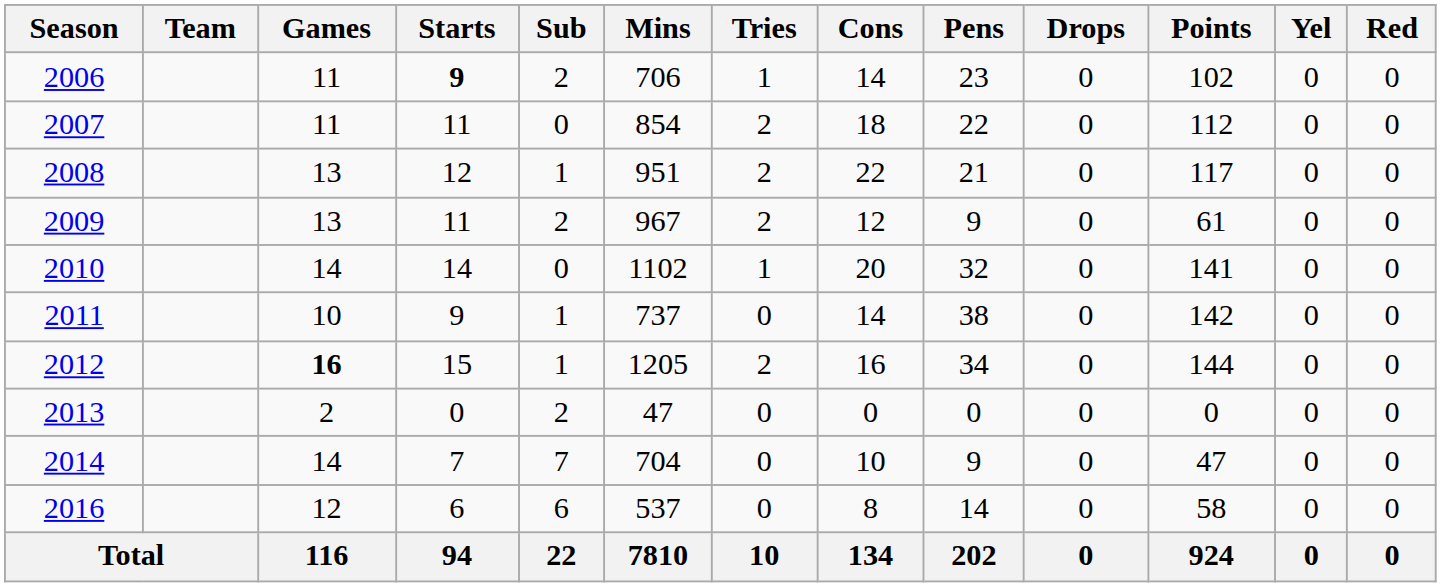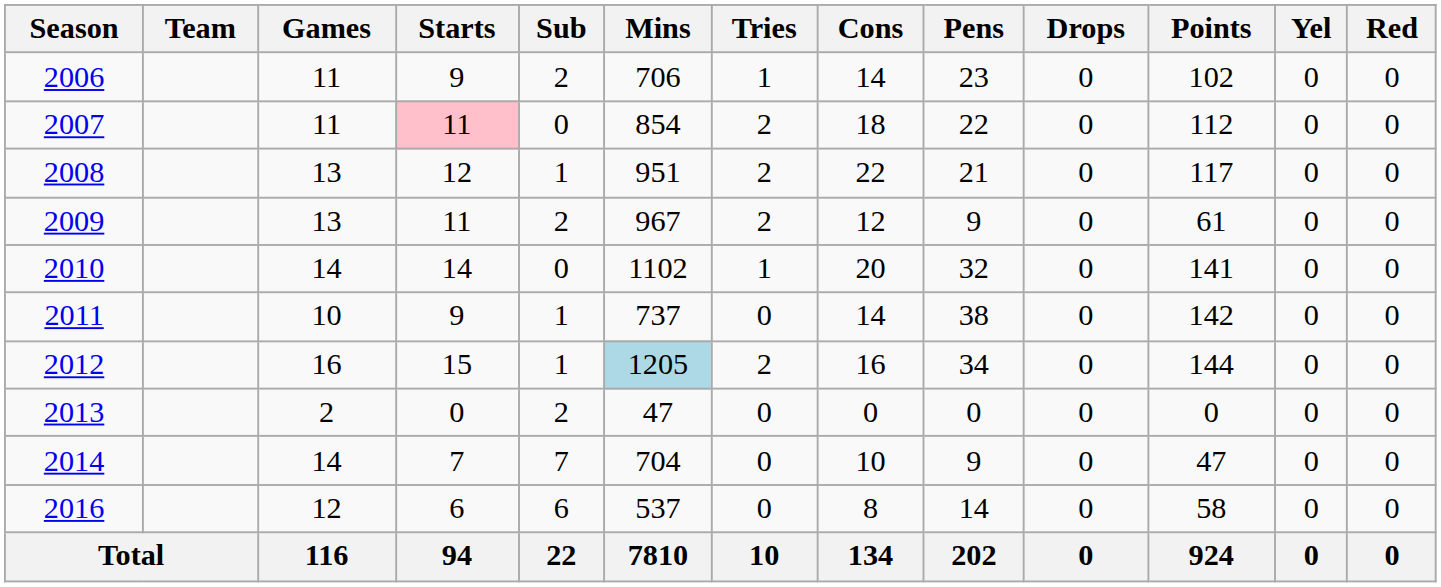(457, 76) bold -> (457, 76) normal
(457, 124) no background -> (457, 124) pink background
(327, 364) bold -> (327, 364) normal
(658, 364) no background -> (658, 364) lightblue background
